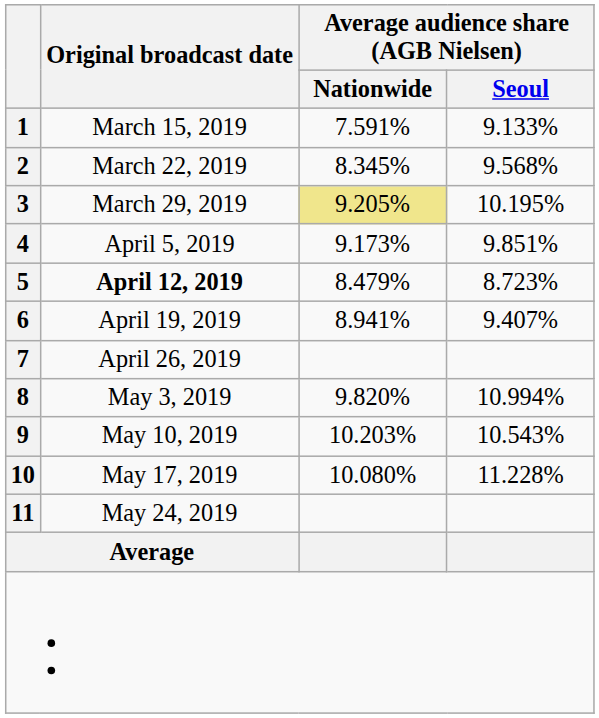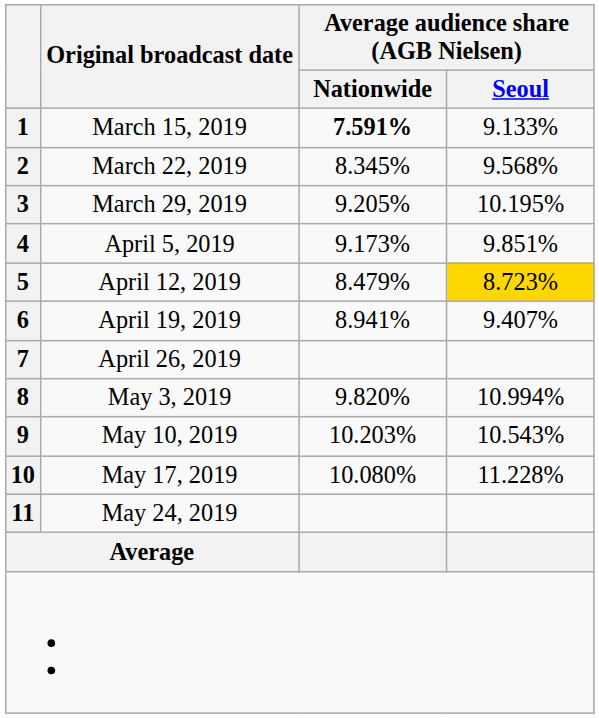(373, 127) normal -> (373, 127) bold
(373, 204) khaki background -> (373, 204) no background
(170, 281) bold -> (170, 281) normal
(521, 281) no background -> (521, 281) gold background
